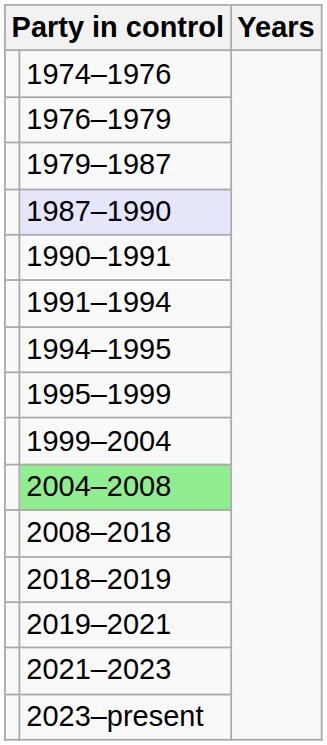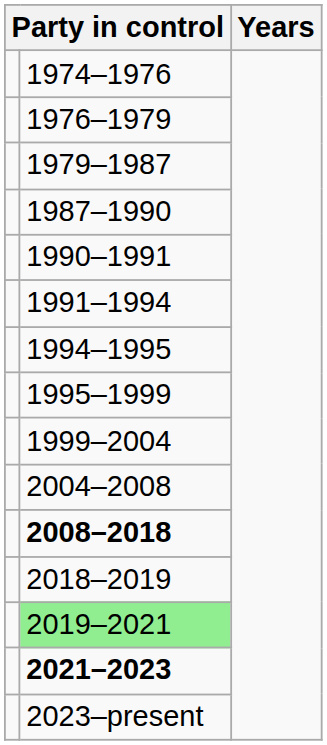(99, 211) lavender background -> (99, 211) no background
(99, 486) lightgreen background -> (99, 486) no background
(99, 532) normal -> (99, 532) bold
(99, 624) no background -> (99, 624) lightgreen background
(99, 670) normal -> (99, 670) bold
